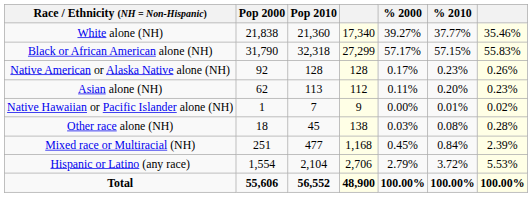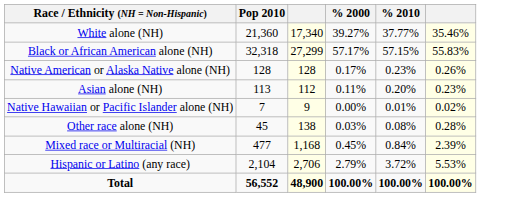- column: (262, 13)
